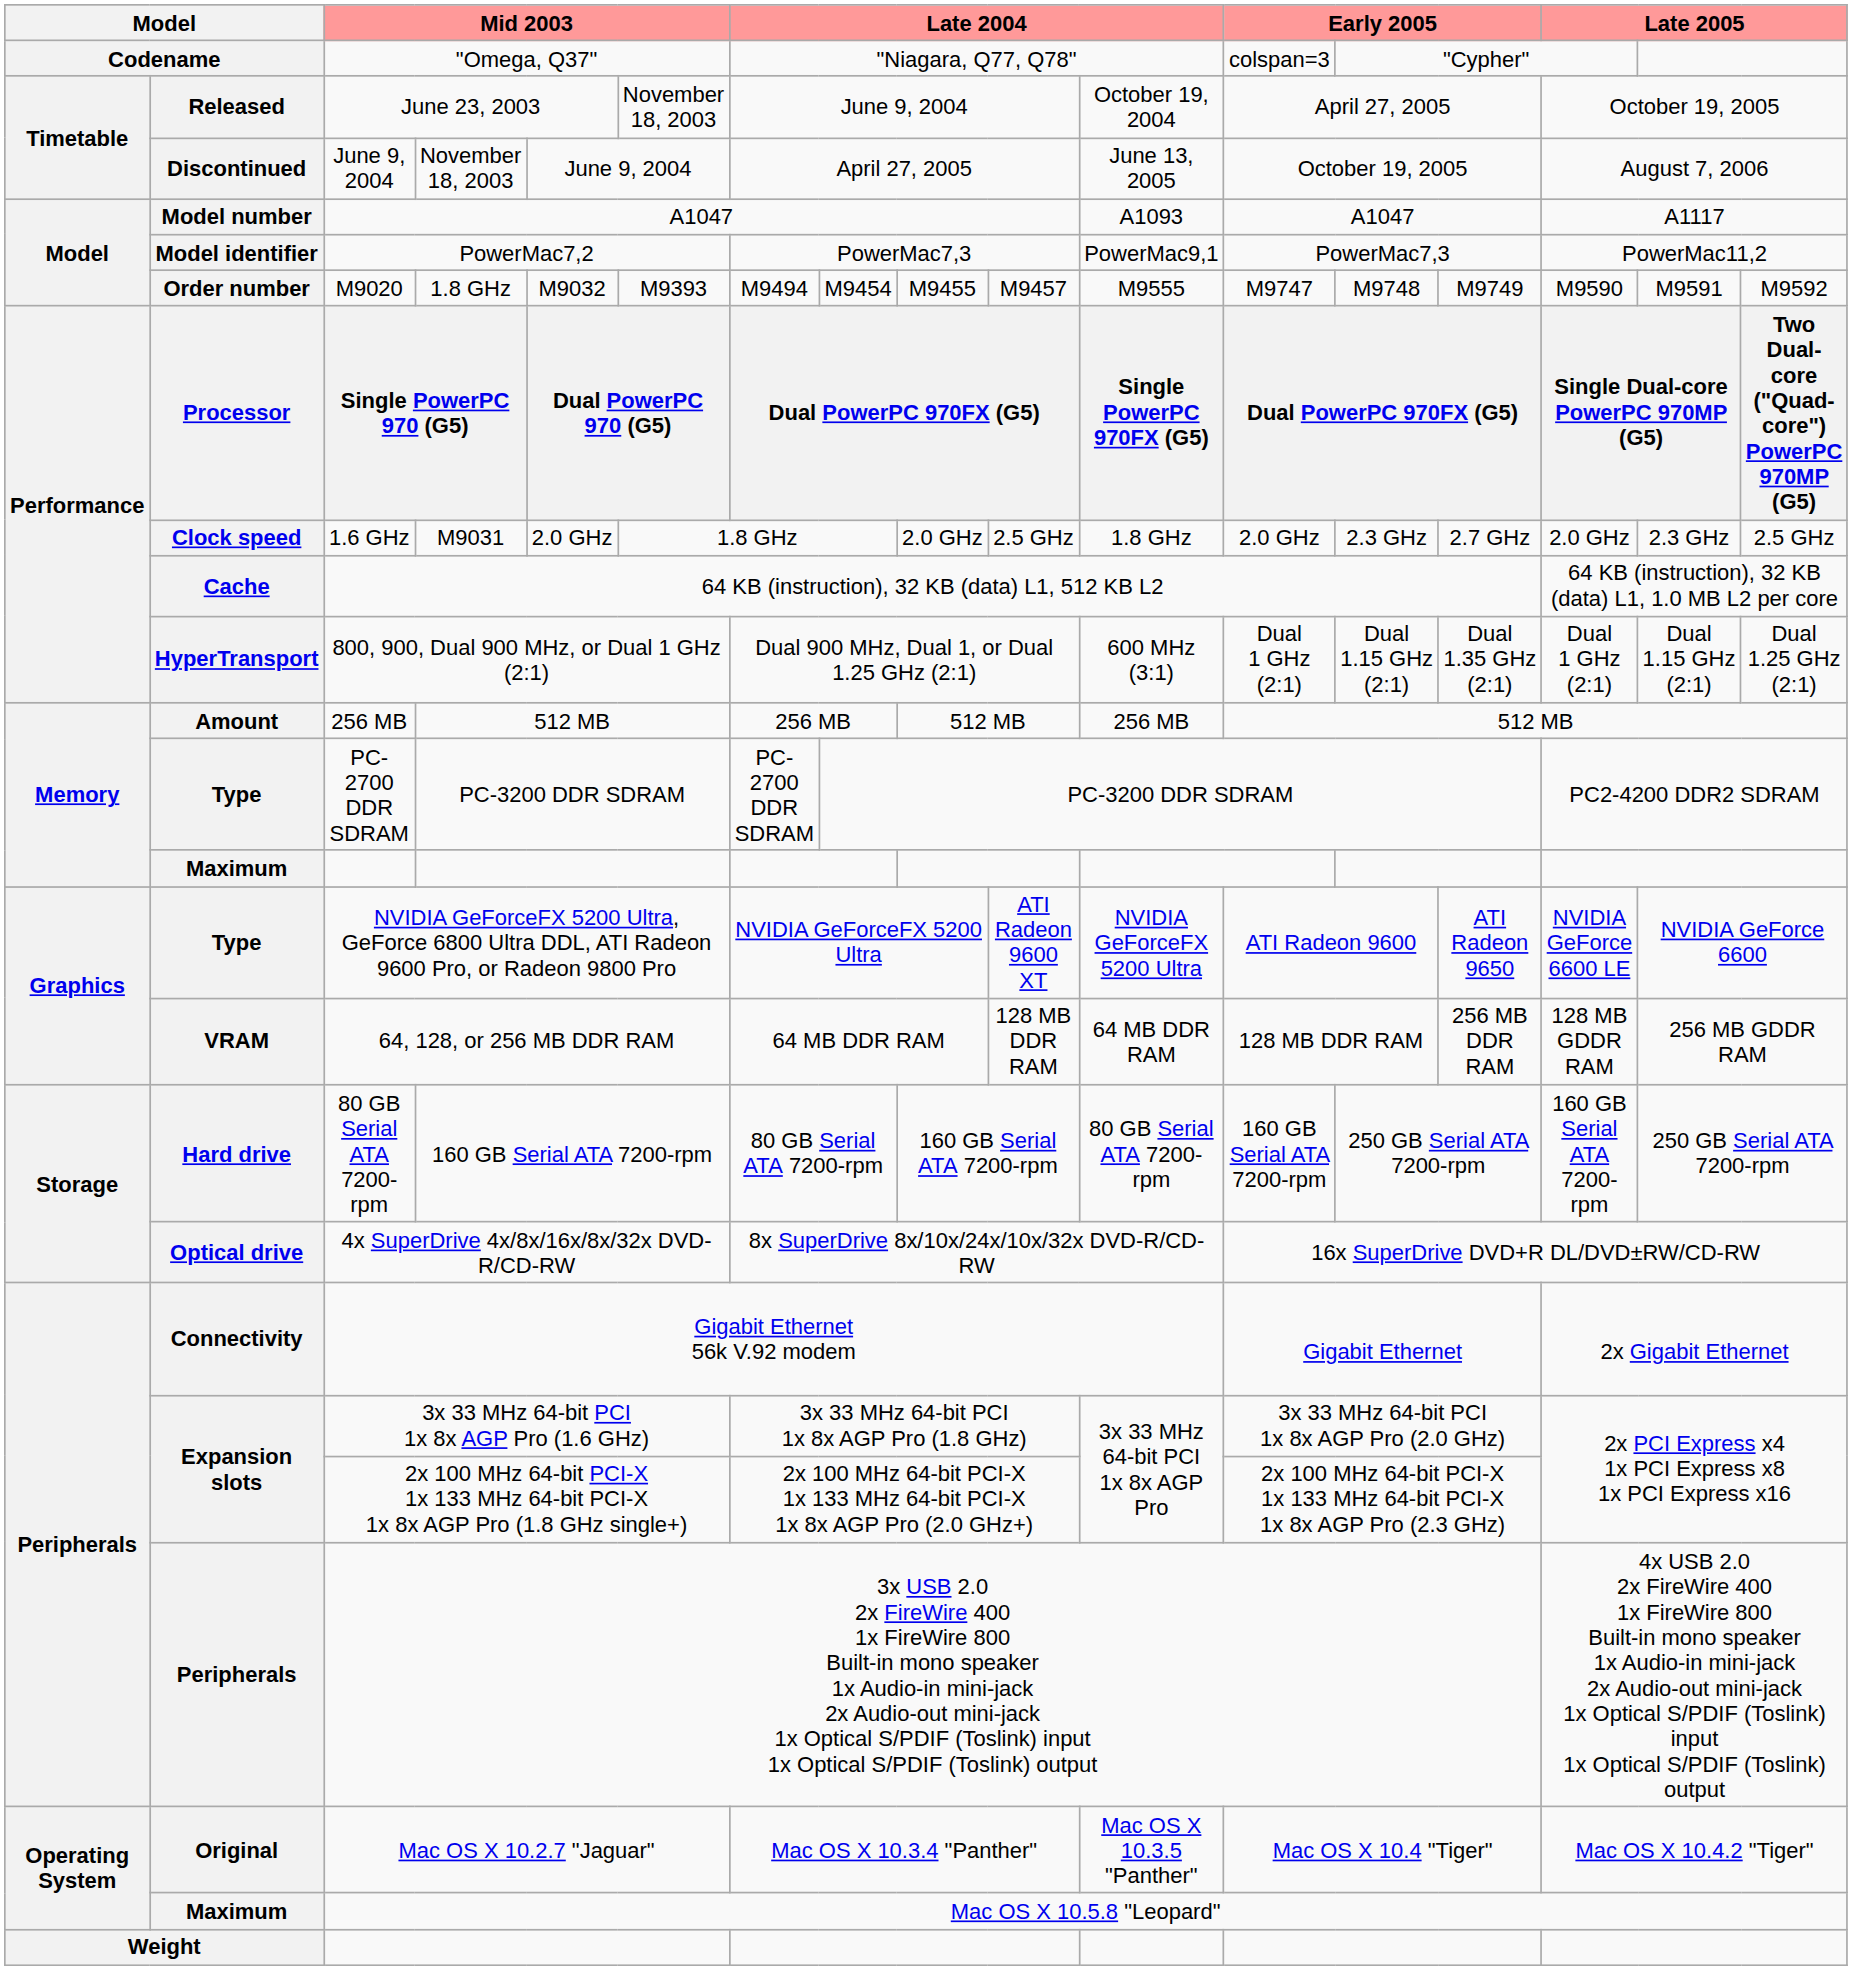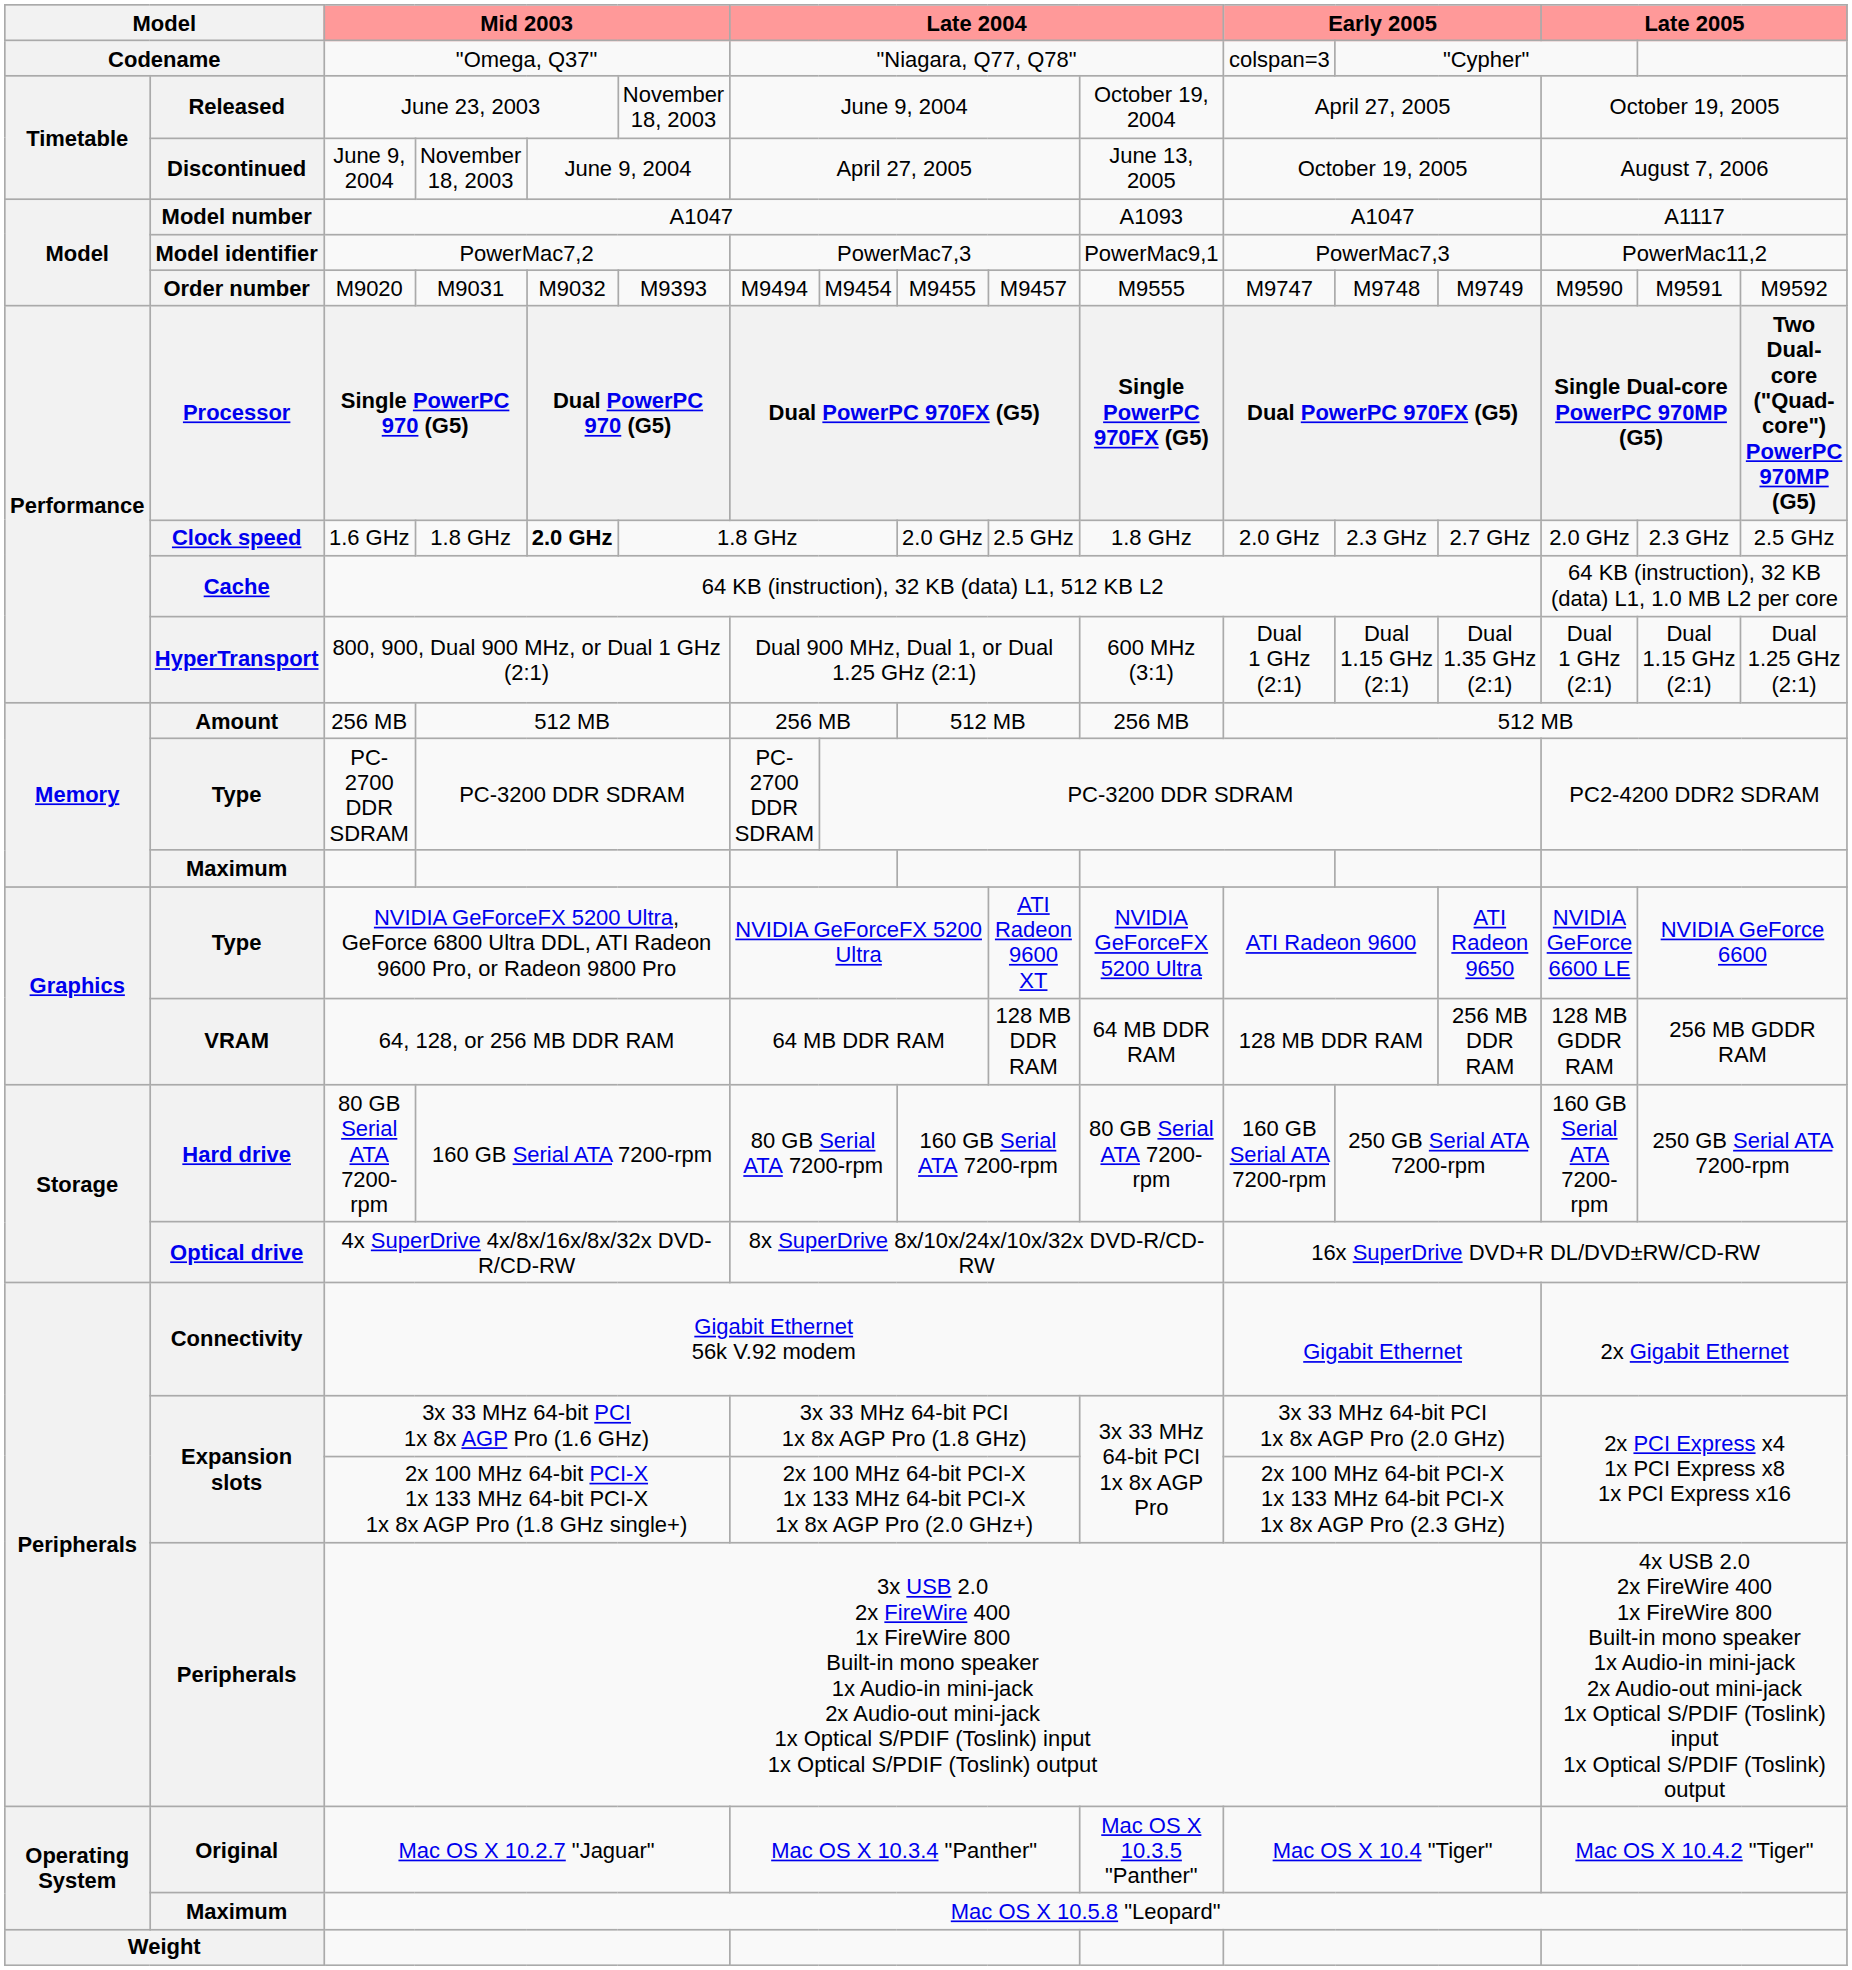(471, 288) 1.8 GHz -> (471, 288) M9031
(471, 537) M9031 -> (471, 537) 1.8 GHz
(572, 537) normal -> (572, 537) bold
